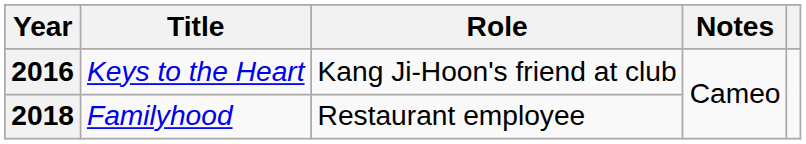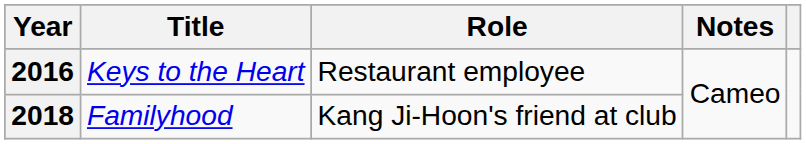(497, 71) Kang Ji-Hoon's friend at club -> (451, 71) Restaurant employee
(451, 116) Restaurant employee -> (497, 116) Kang Ji-Hoon's friend at club
